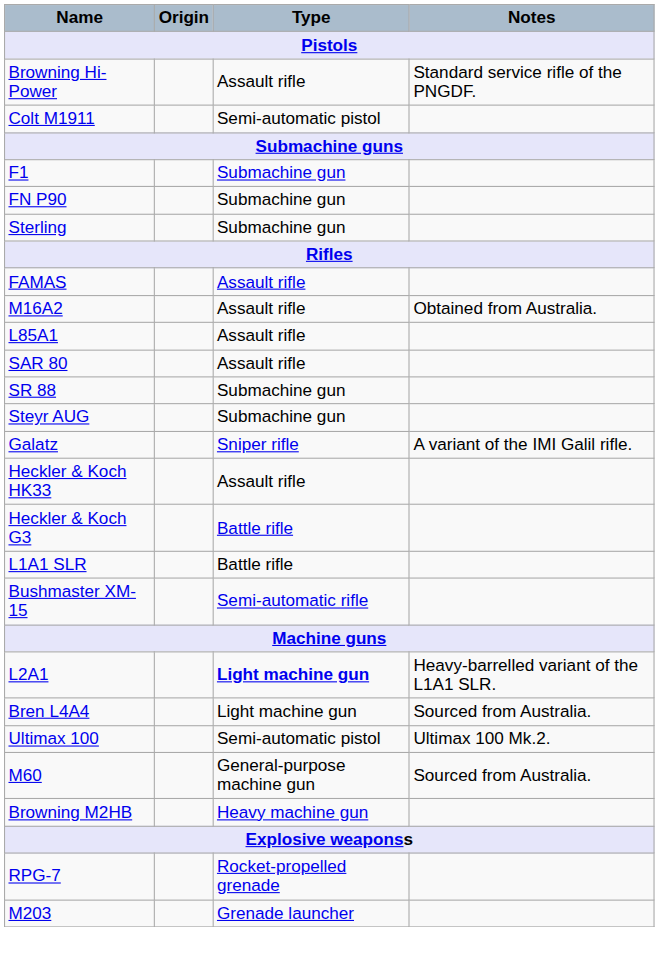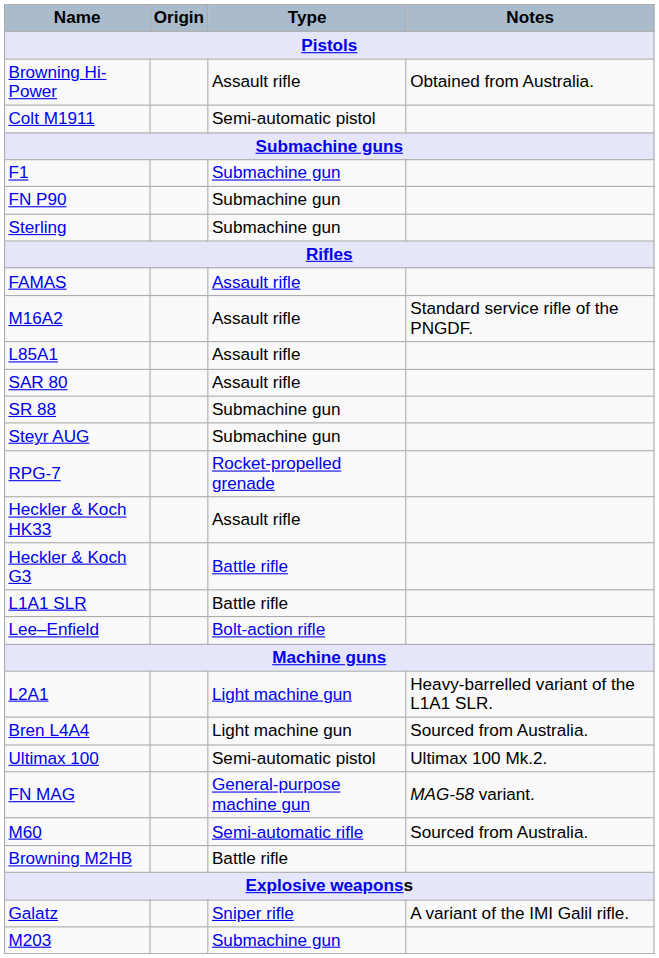(518, 82) Standard service rifle of the PNGDF. -> (502, 82) Obtained from Australia.
(505, 308) Obtained from Australia. -> (514, 318) Standard service rifle of the PNGDF.
rows swapped: (33, 444) <-> (35, 876)
+ row: (54, 630)
- row: (72, 601)
(293, 674) bold -> (282, 694) normal
+ row: (42, 794)
(281, 775) General-purpose machine gun -> (288, 831) Semi-automatic rifle
(293, 812) Heavy machine gun -> (250, 858) Battle rifle
(285, 913) Grenade launcher -> (276, 940) Submachine gun
